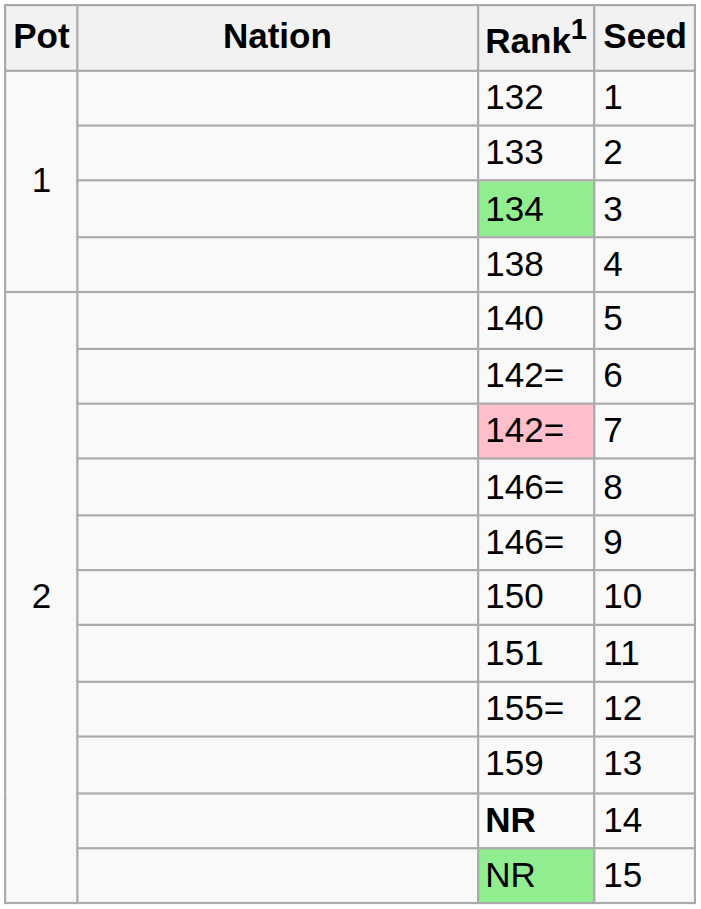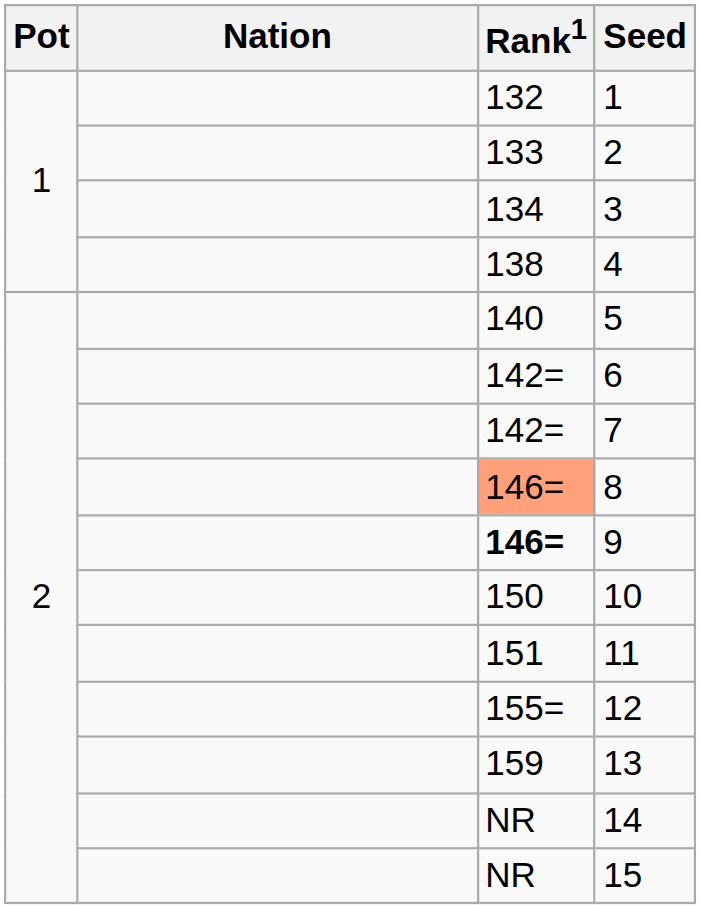(514, 208) lightgreen background -> (514, 208) no background
(525, 430) pink background -> (525, 430) no background
(525, 486) no background -> (525, 486) lightsalmon background
(525, 541) normal -> (525, 541) bold
(510, 819) bold -> (510, 819) normal
(510, 875) lightgreen background -> (510, 875) no background
